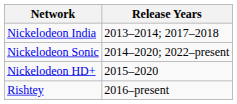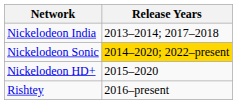(167, 52) no background -> (167, 52) gold background
